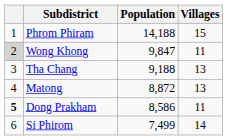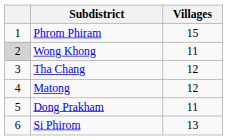- column: (148, 14)
(200, 70) 13 -> (192, 70) 12
(200, 88) 13 -> (192, 88) 12
(14, 107) bold -> (18, 107) normal
(200, 125) 14 -> (192, 125) 13
